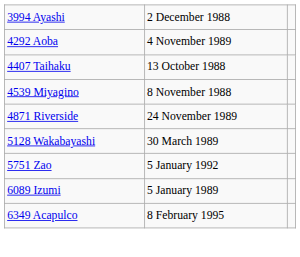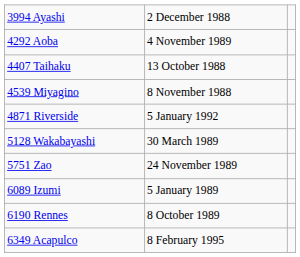(192, 116) 24 November 1989 -> (183, 116) 5 January 1992
(183, 165) 5 January 1992 -> (192, 165) 24 November 1989
+ row: (37, 215)
